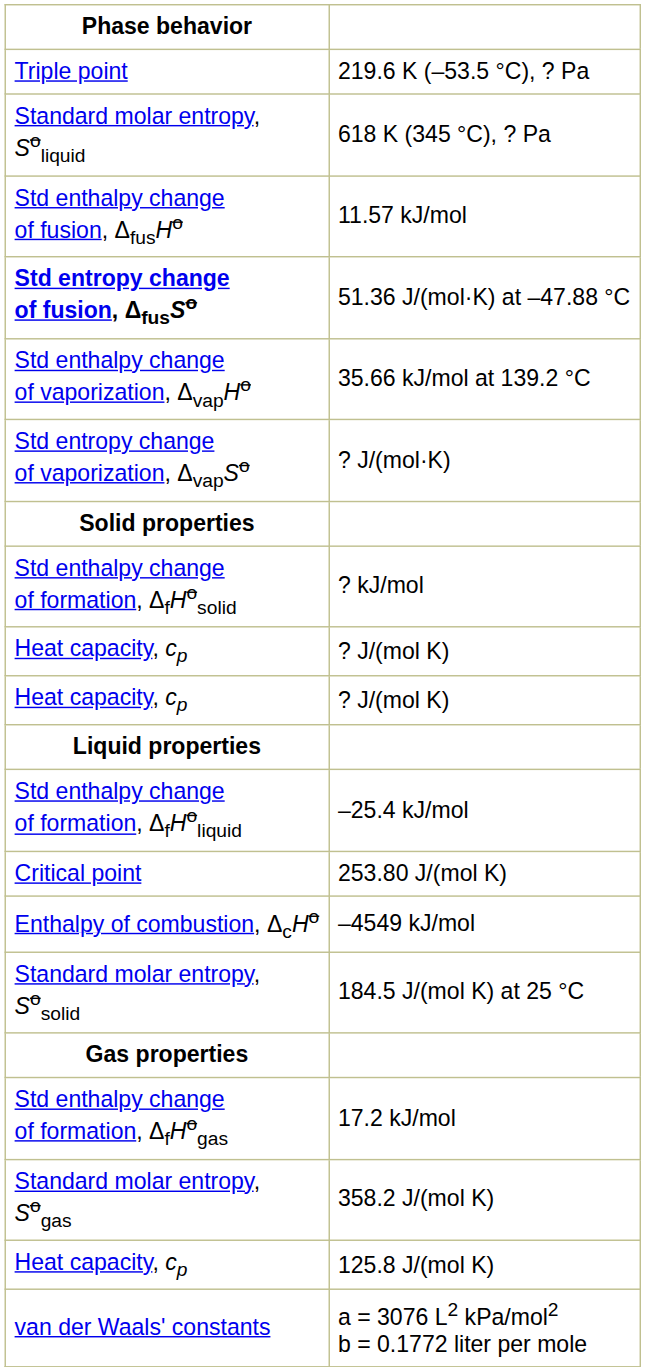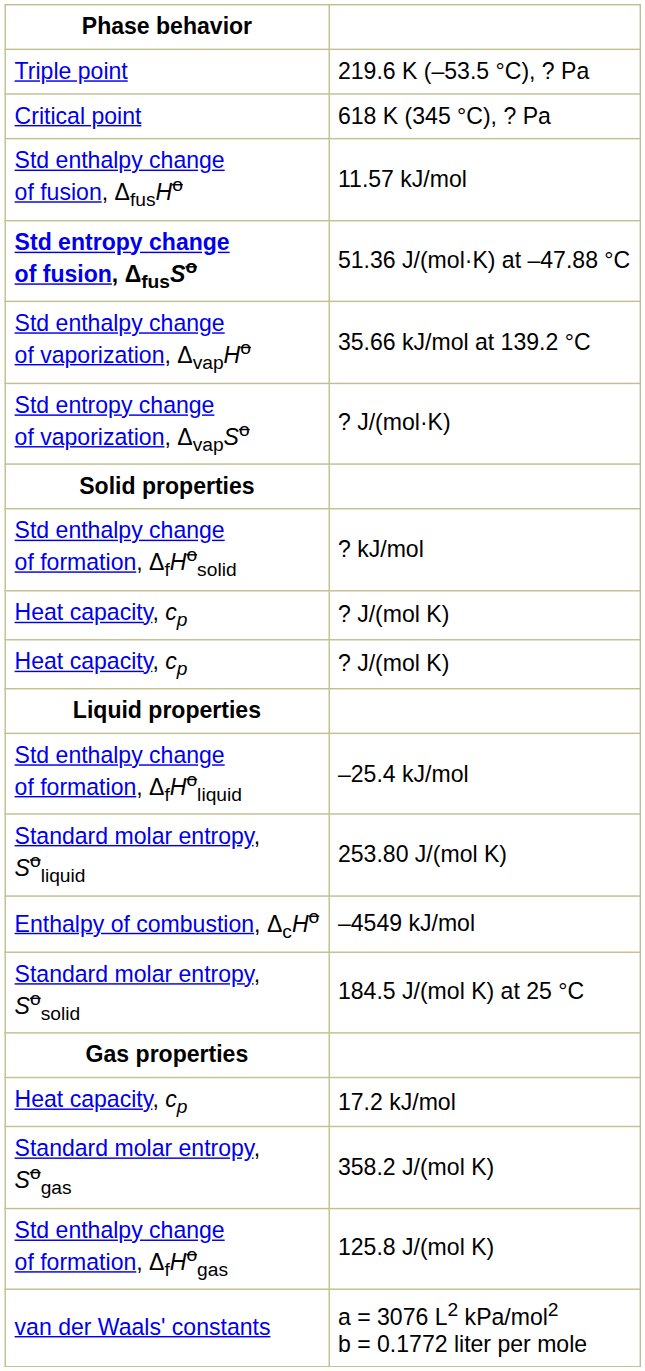(137, 135) Standard molar entropy, Soliquid -> (78, 116) Critical point
(78, 873) Critical point -> (137, 855) Standard molar entropy, Soliquid
(121, 1118) Std enthalpy change of formation, ΔfHogas -> (101, 1102) Heat capacity, cp
(101, 1265) Heat capacity, cp -> (121, 1249) Std enthalpy change of formation, ΔfHogas
